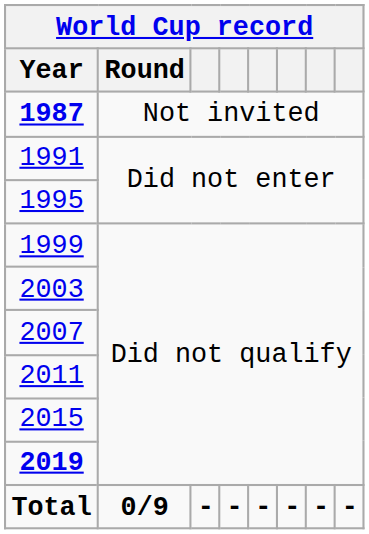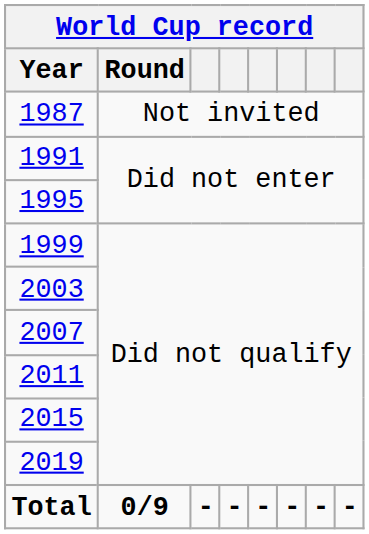(52, 114) bold -> (52, 114) normal
(52, 463) bold -> (52, 463) normal
